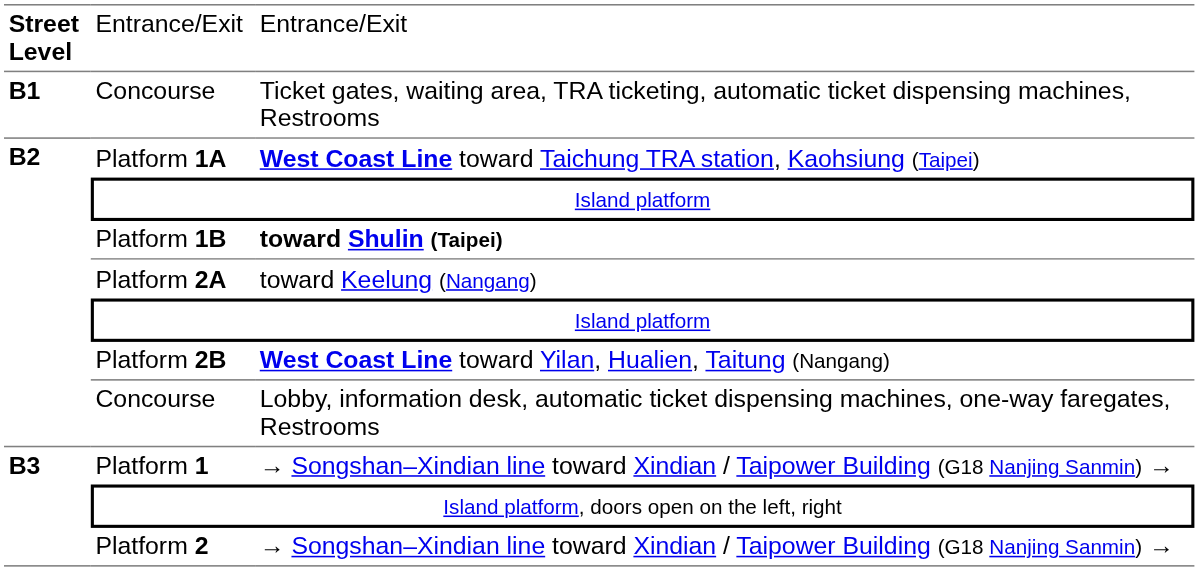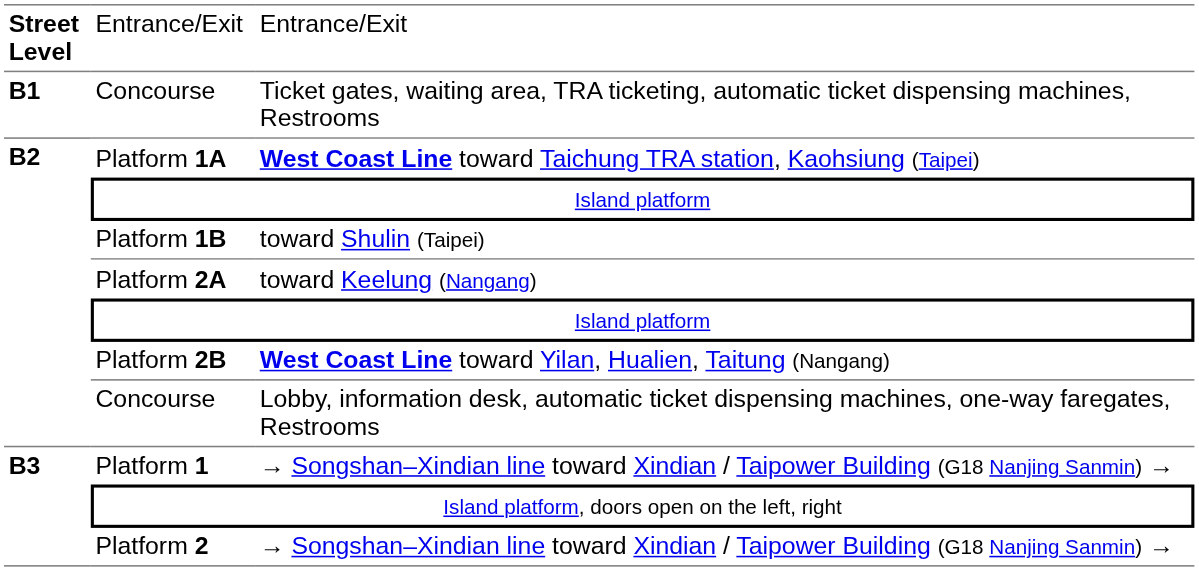(381, 239) bold -> (372, 239) normal
